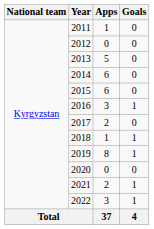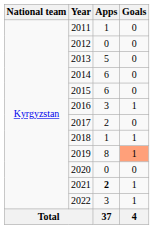(134, 153) no background -> (134, 153) lightsalmon background
(106, 185) normal -> (106, 185) bold
